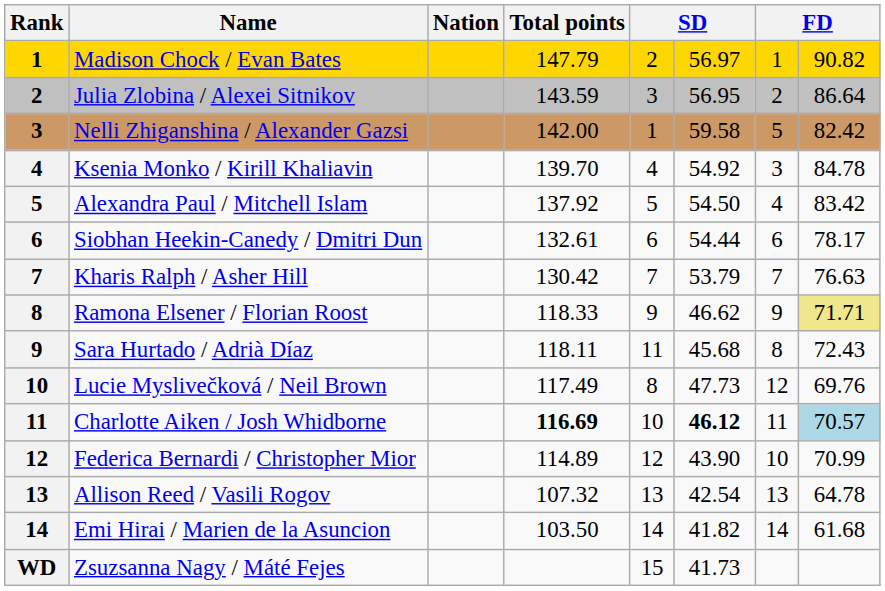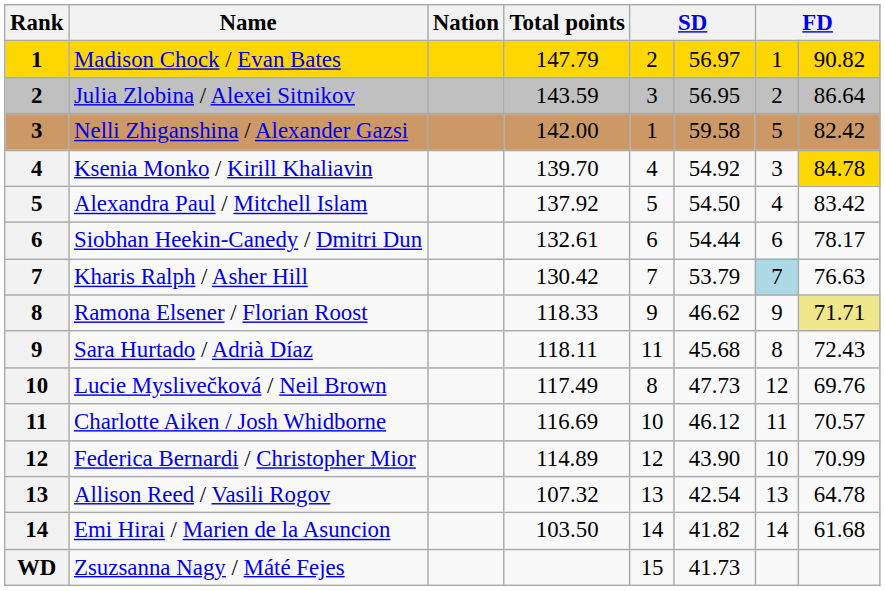(839, 167) no background -> (839, 167) gold background
(777, 276) no background -> (777, 276) lightblue background
(567, 421) bold -> (567, 421) normal
(715, 421) bold -> (715, 421) normal
(839, 421) lightblue background -> (839, 421) no background
